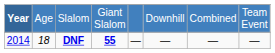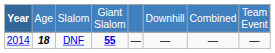(44, 41) normal -> (44, 41) bold
(73, 41) bold -> (73, 41) normal
